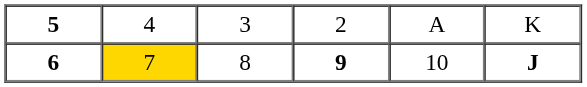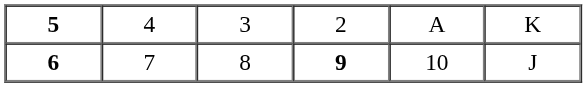(149, 62) gold background -> (149, 62) no background
(533, 62) bold -> (533, 62) normal
